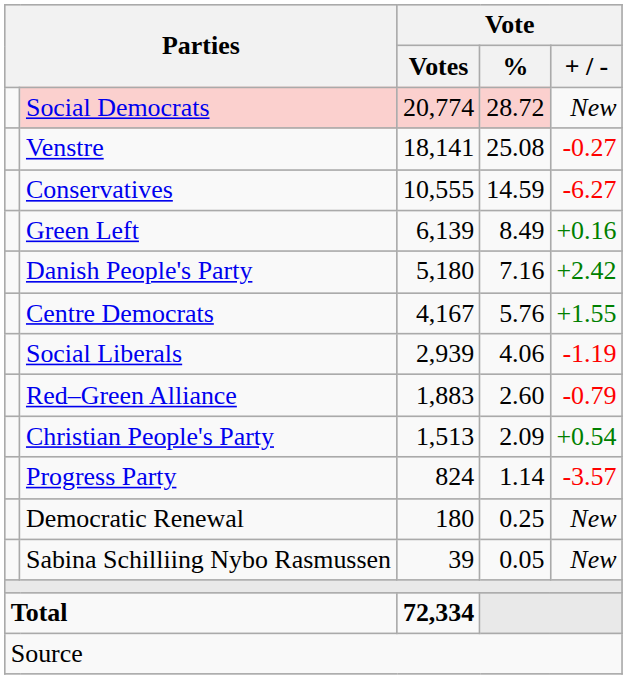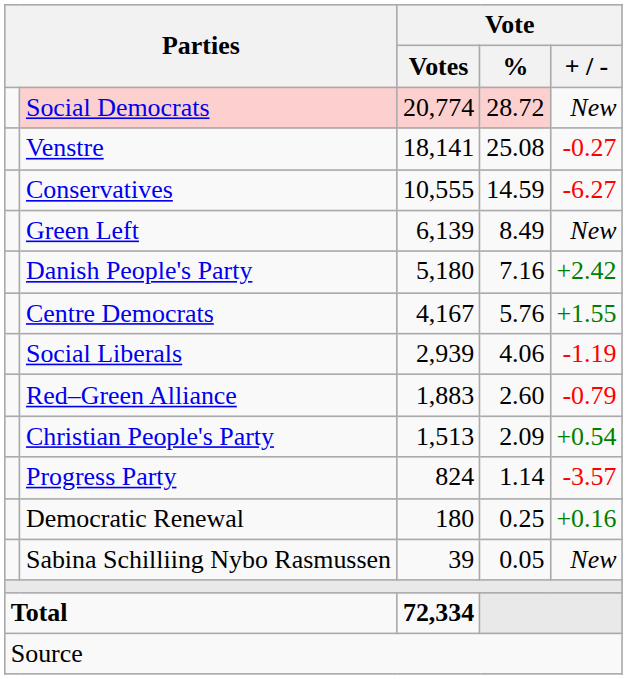(586, 230) +0.16 -> (593, 230) New
(593, 518) New -> (586, 518) +0.16
